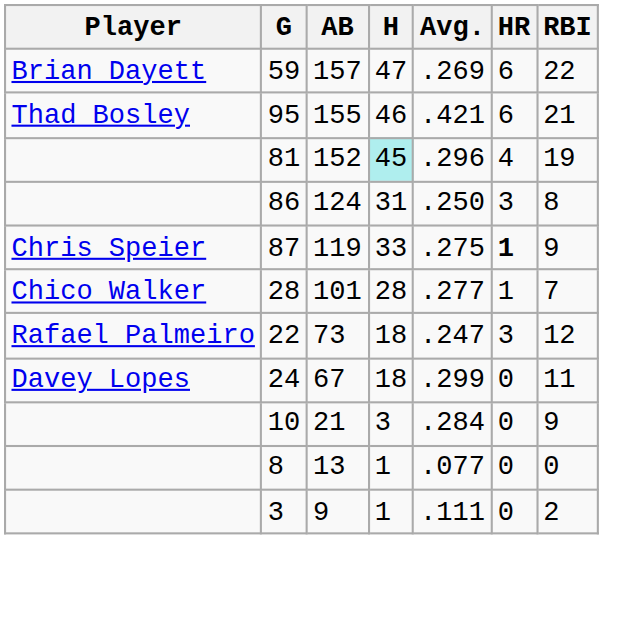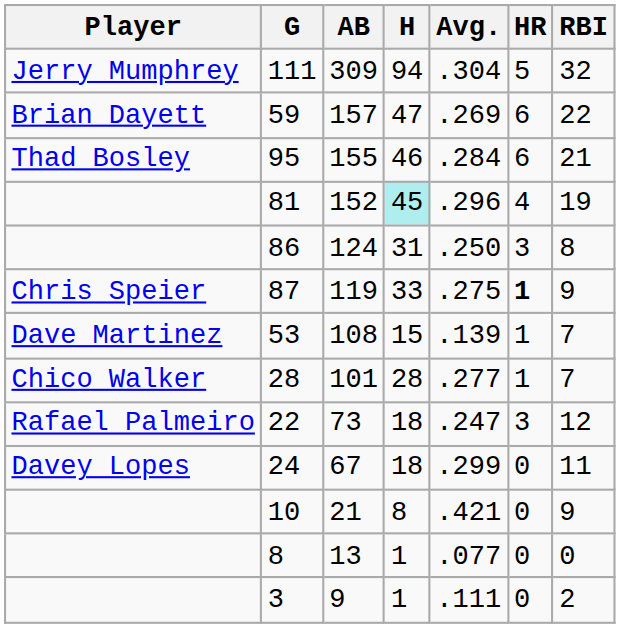+ row: (292, 71)
(452, 115) .421 -> (469, 159) .284
+ row: (284, 336)
(383, 424) 3 -> (399, 512) 8
(452, 424) .284 -> (469, 512) .421
